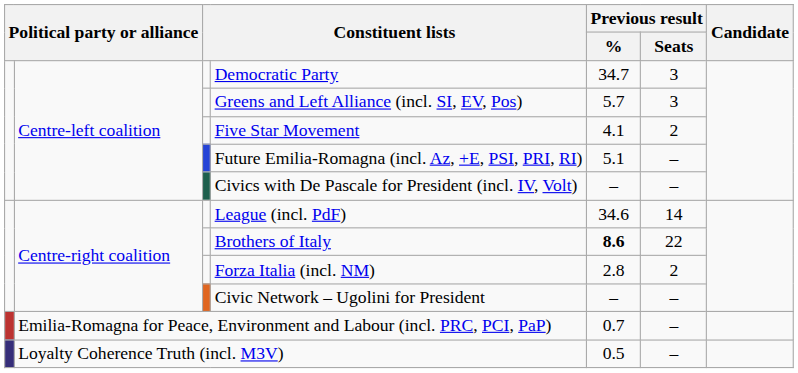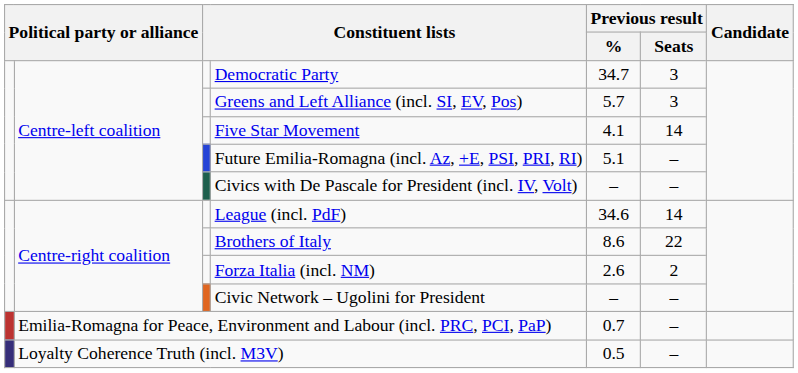(674, 130) 2 -> (674, 130) 14
(614, 241) bold -> (614, 241) normal
(614, 269) 2.8 -> (614, 269) 2.6
